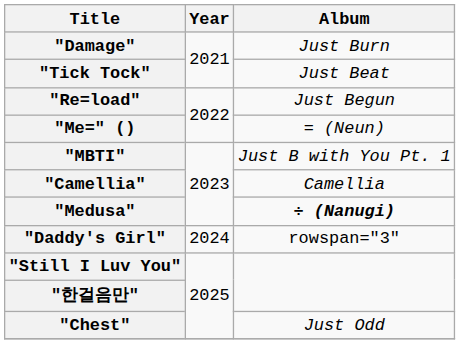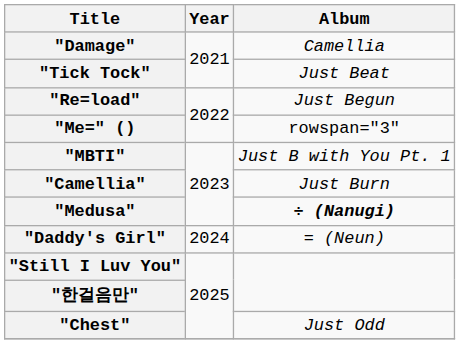(344, 46) Just Burn -> (344, 46) Camellia
(344, 129) = (Neun) -> (344, 129) rowspan="3"
(344, 184) Camellia -> (344, 184) Just Burn
(344, 239) rowspan="3" -> (344, 239) = (Neun)
